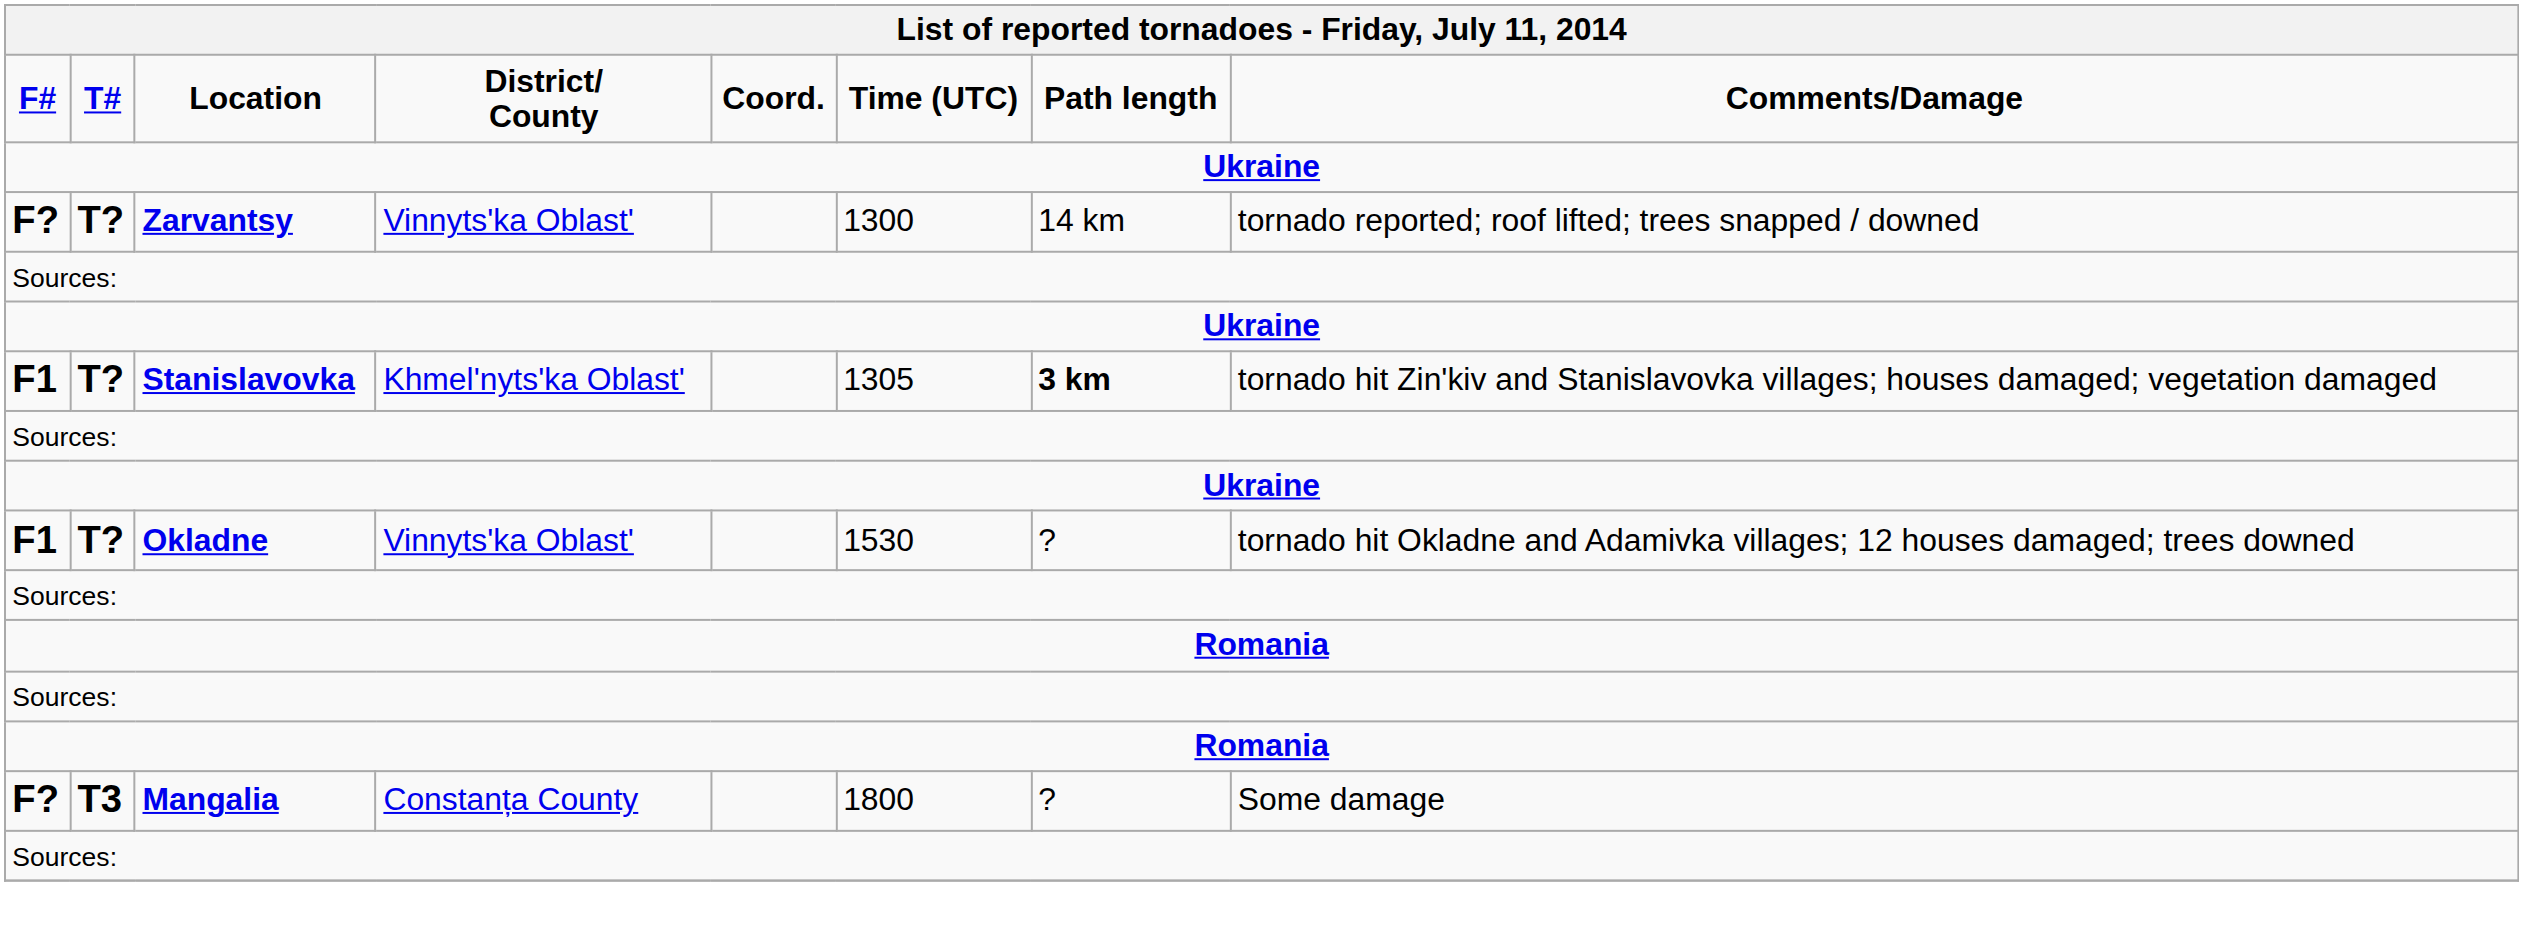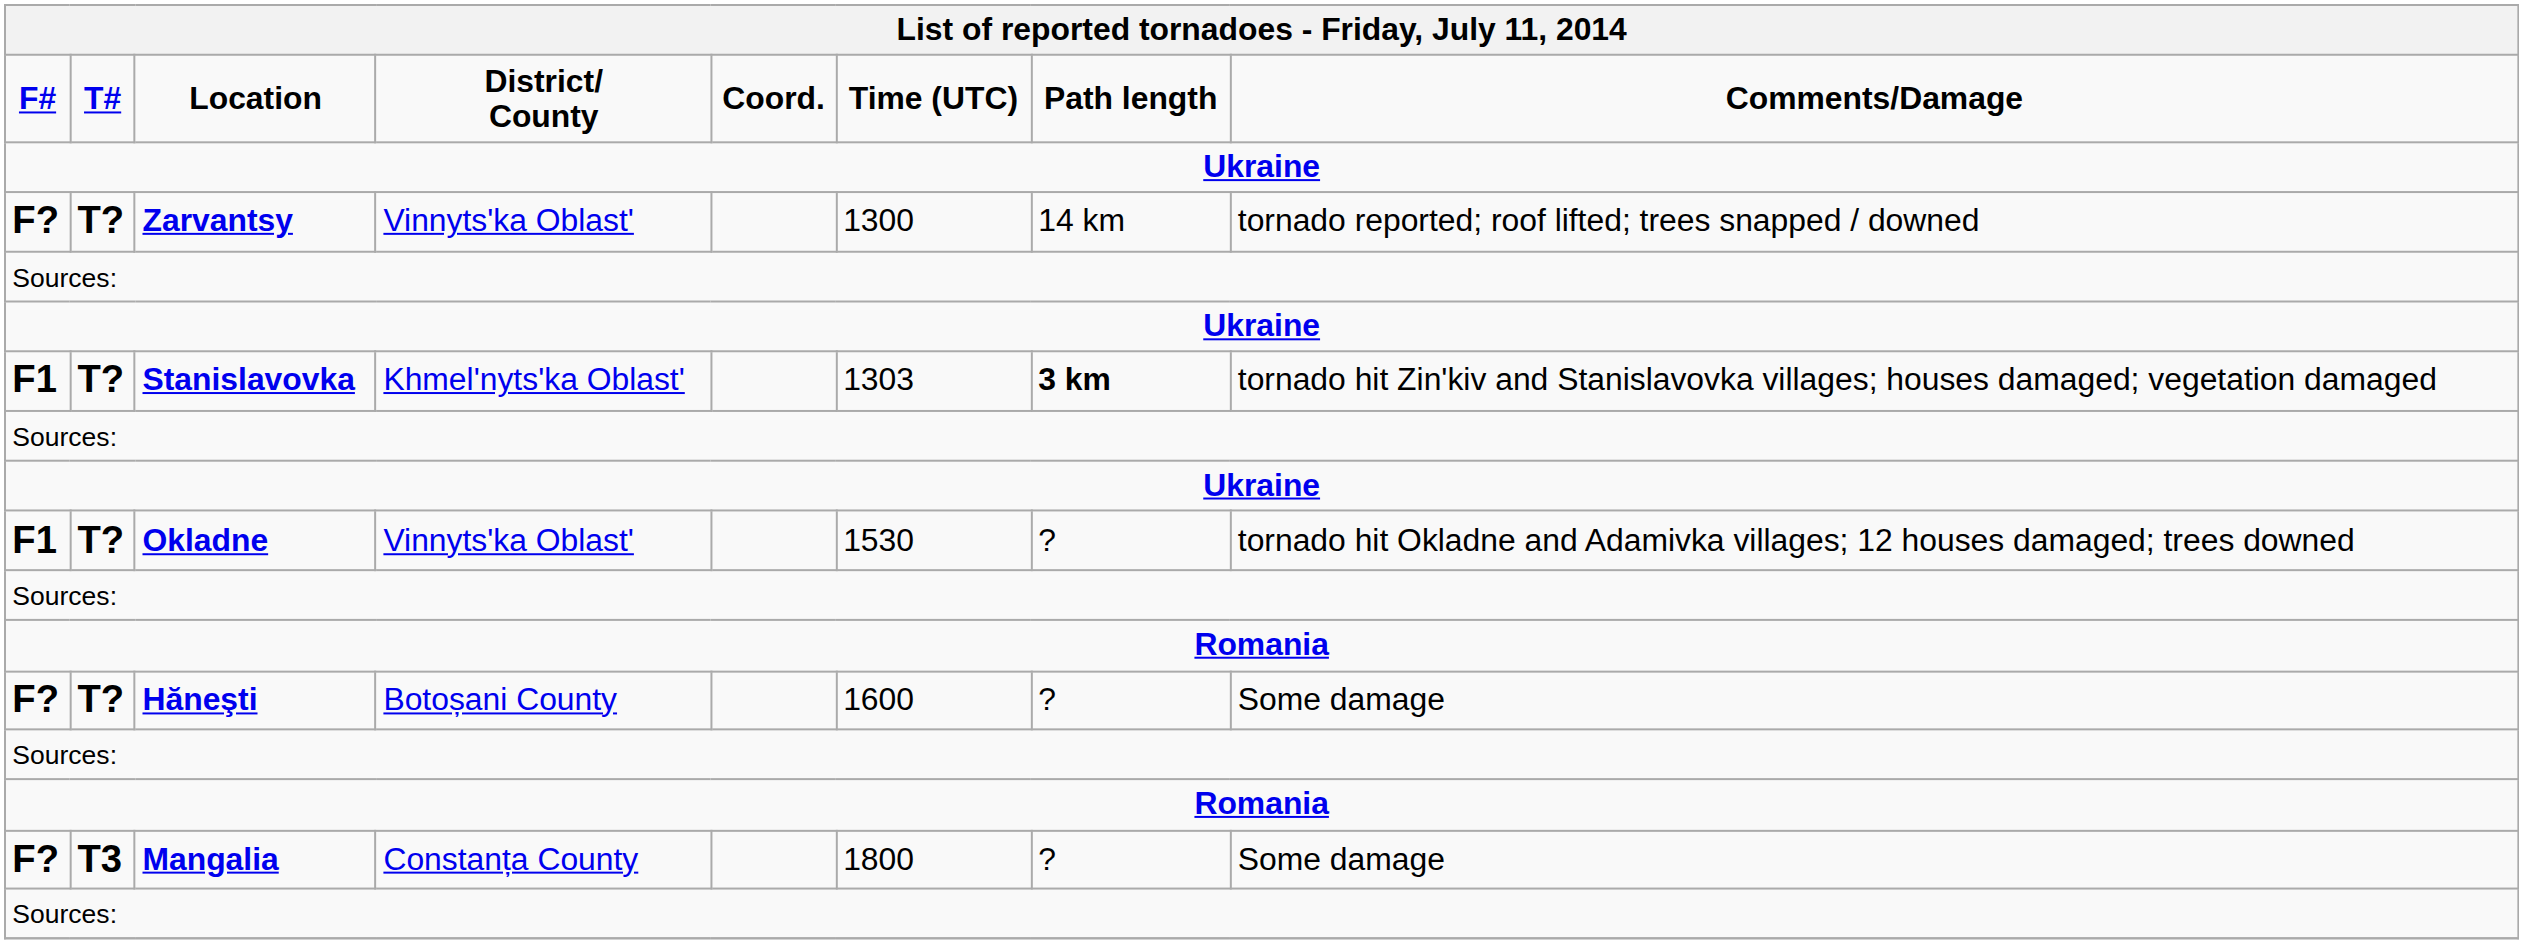(879, 380) 1305 -> (879, 380) 1303
+ row: (200, 699)
